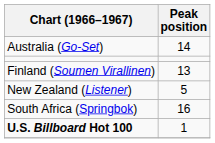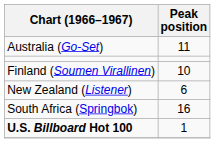(184, 46) 14 -> (184, 46) 11
(184, 71) 13 -> (184, 71) 10
(184, 90) 5 -> (184, 90) 6
